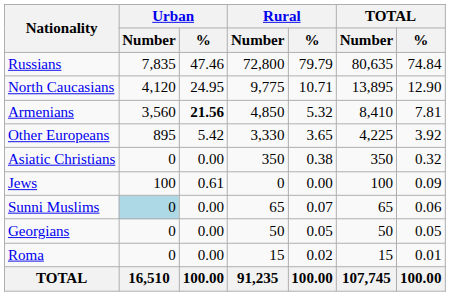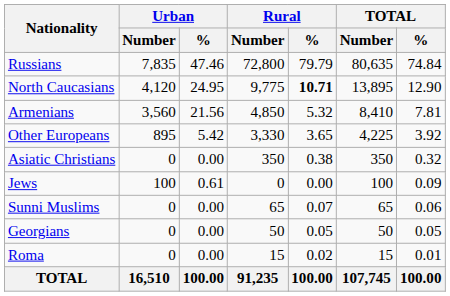(316, 87) normal -> (316, 87) bold
(207, 111) bold -> (207, 111) normal
(172, 207) lightblue background -> (172, 207) no background
